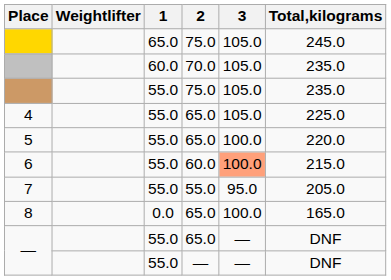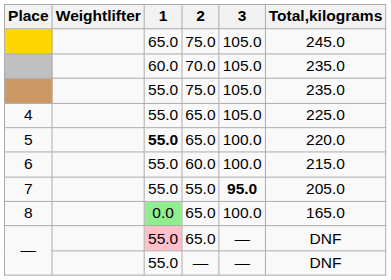(163, 139) normal -> (163, 139) bold
(242, 164) lightsalmon background -> (242, 164) no background
(242, 189) normal -> (242, 189) bold
(163, 213) no background -> (163, 213) lightgreen background
(163, 238) no background -> (163, 238) pink background
